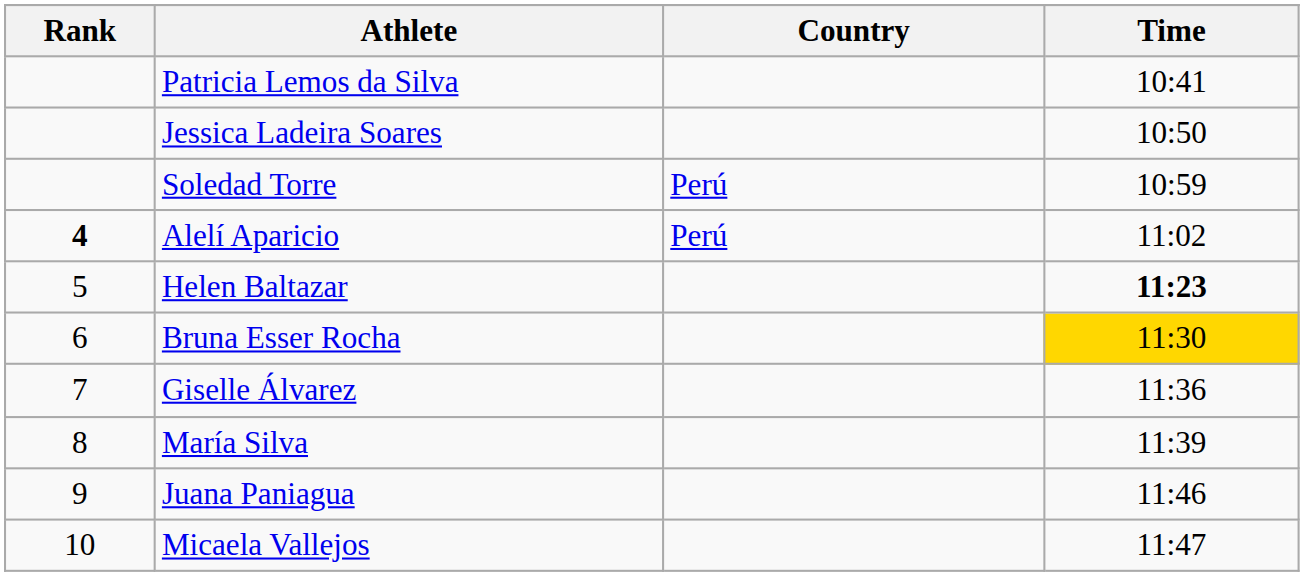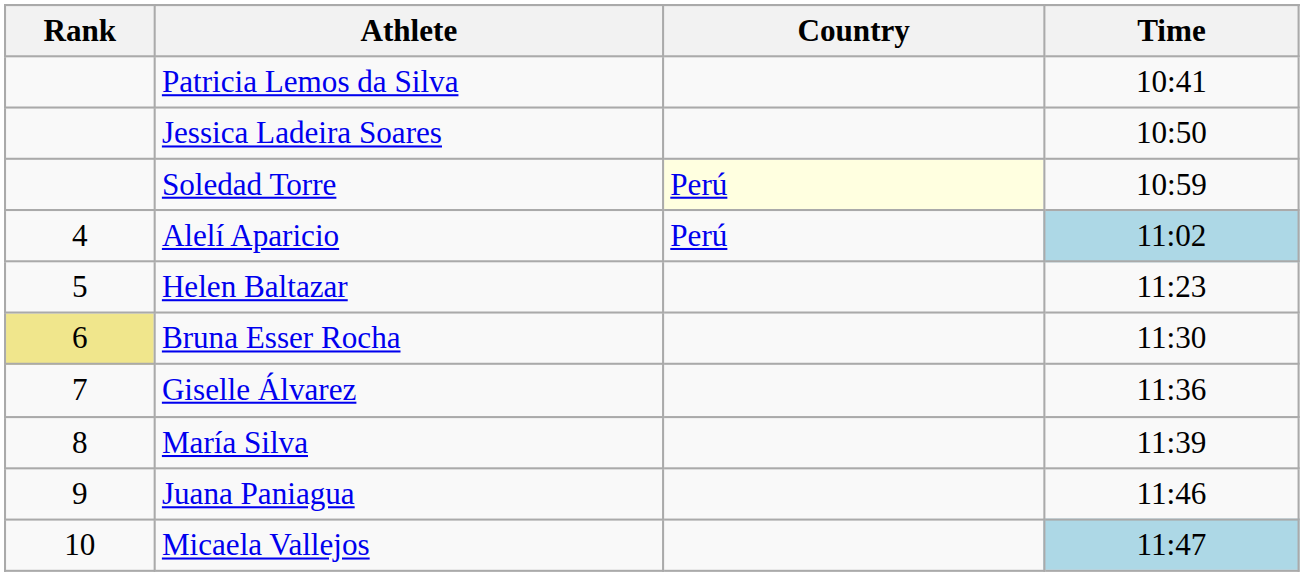(699, 184) no background -> (699, 184) lightyellow background
(80, 235) bold -> (80, 235) normal
(1171, 235) no background -> (1171, 235) lightblue background
(1171, 287) bold -> (1171, 287) normal
(80, 338) no background -> (80, 338) khaki background
(1171, 338) gold background -> (1171, 338) no background
(1171, 544) no background -> (1171, 544) lightblue background
